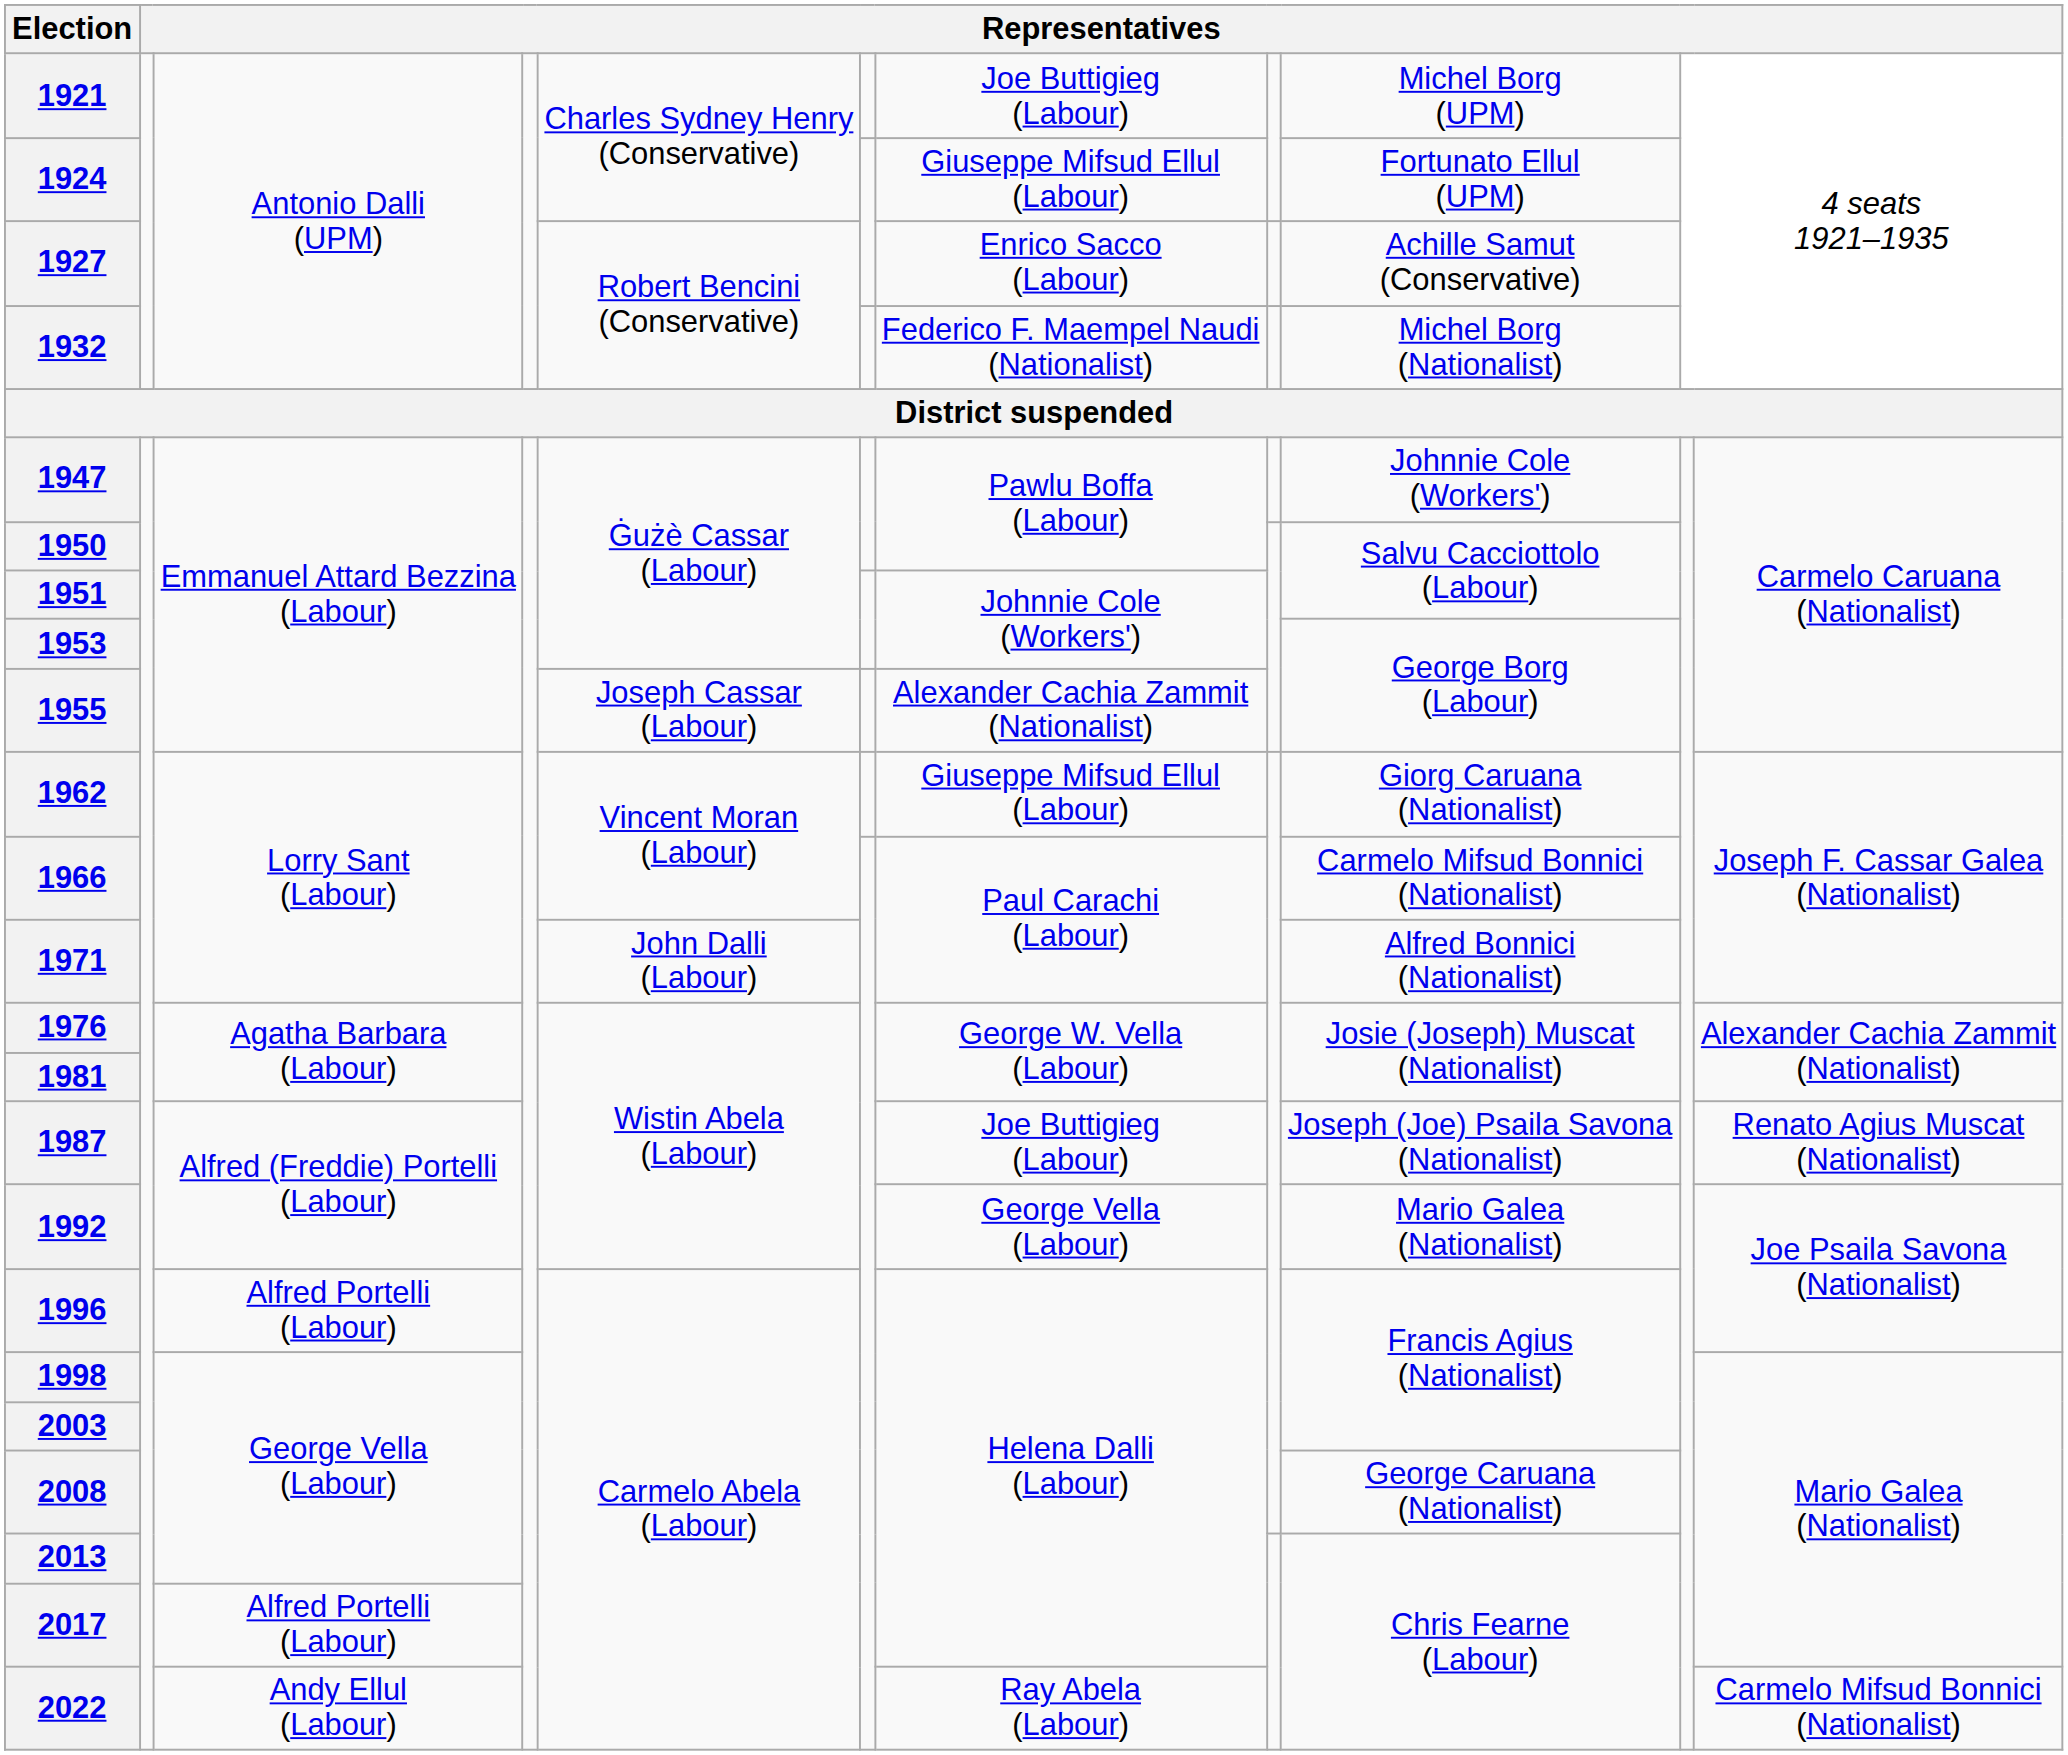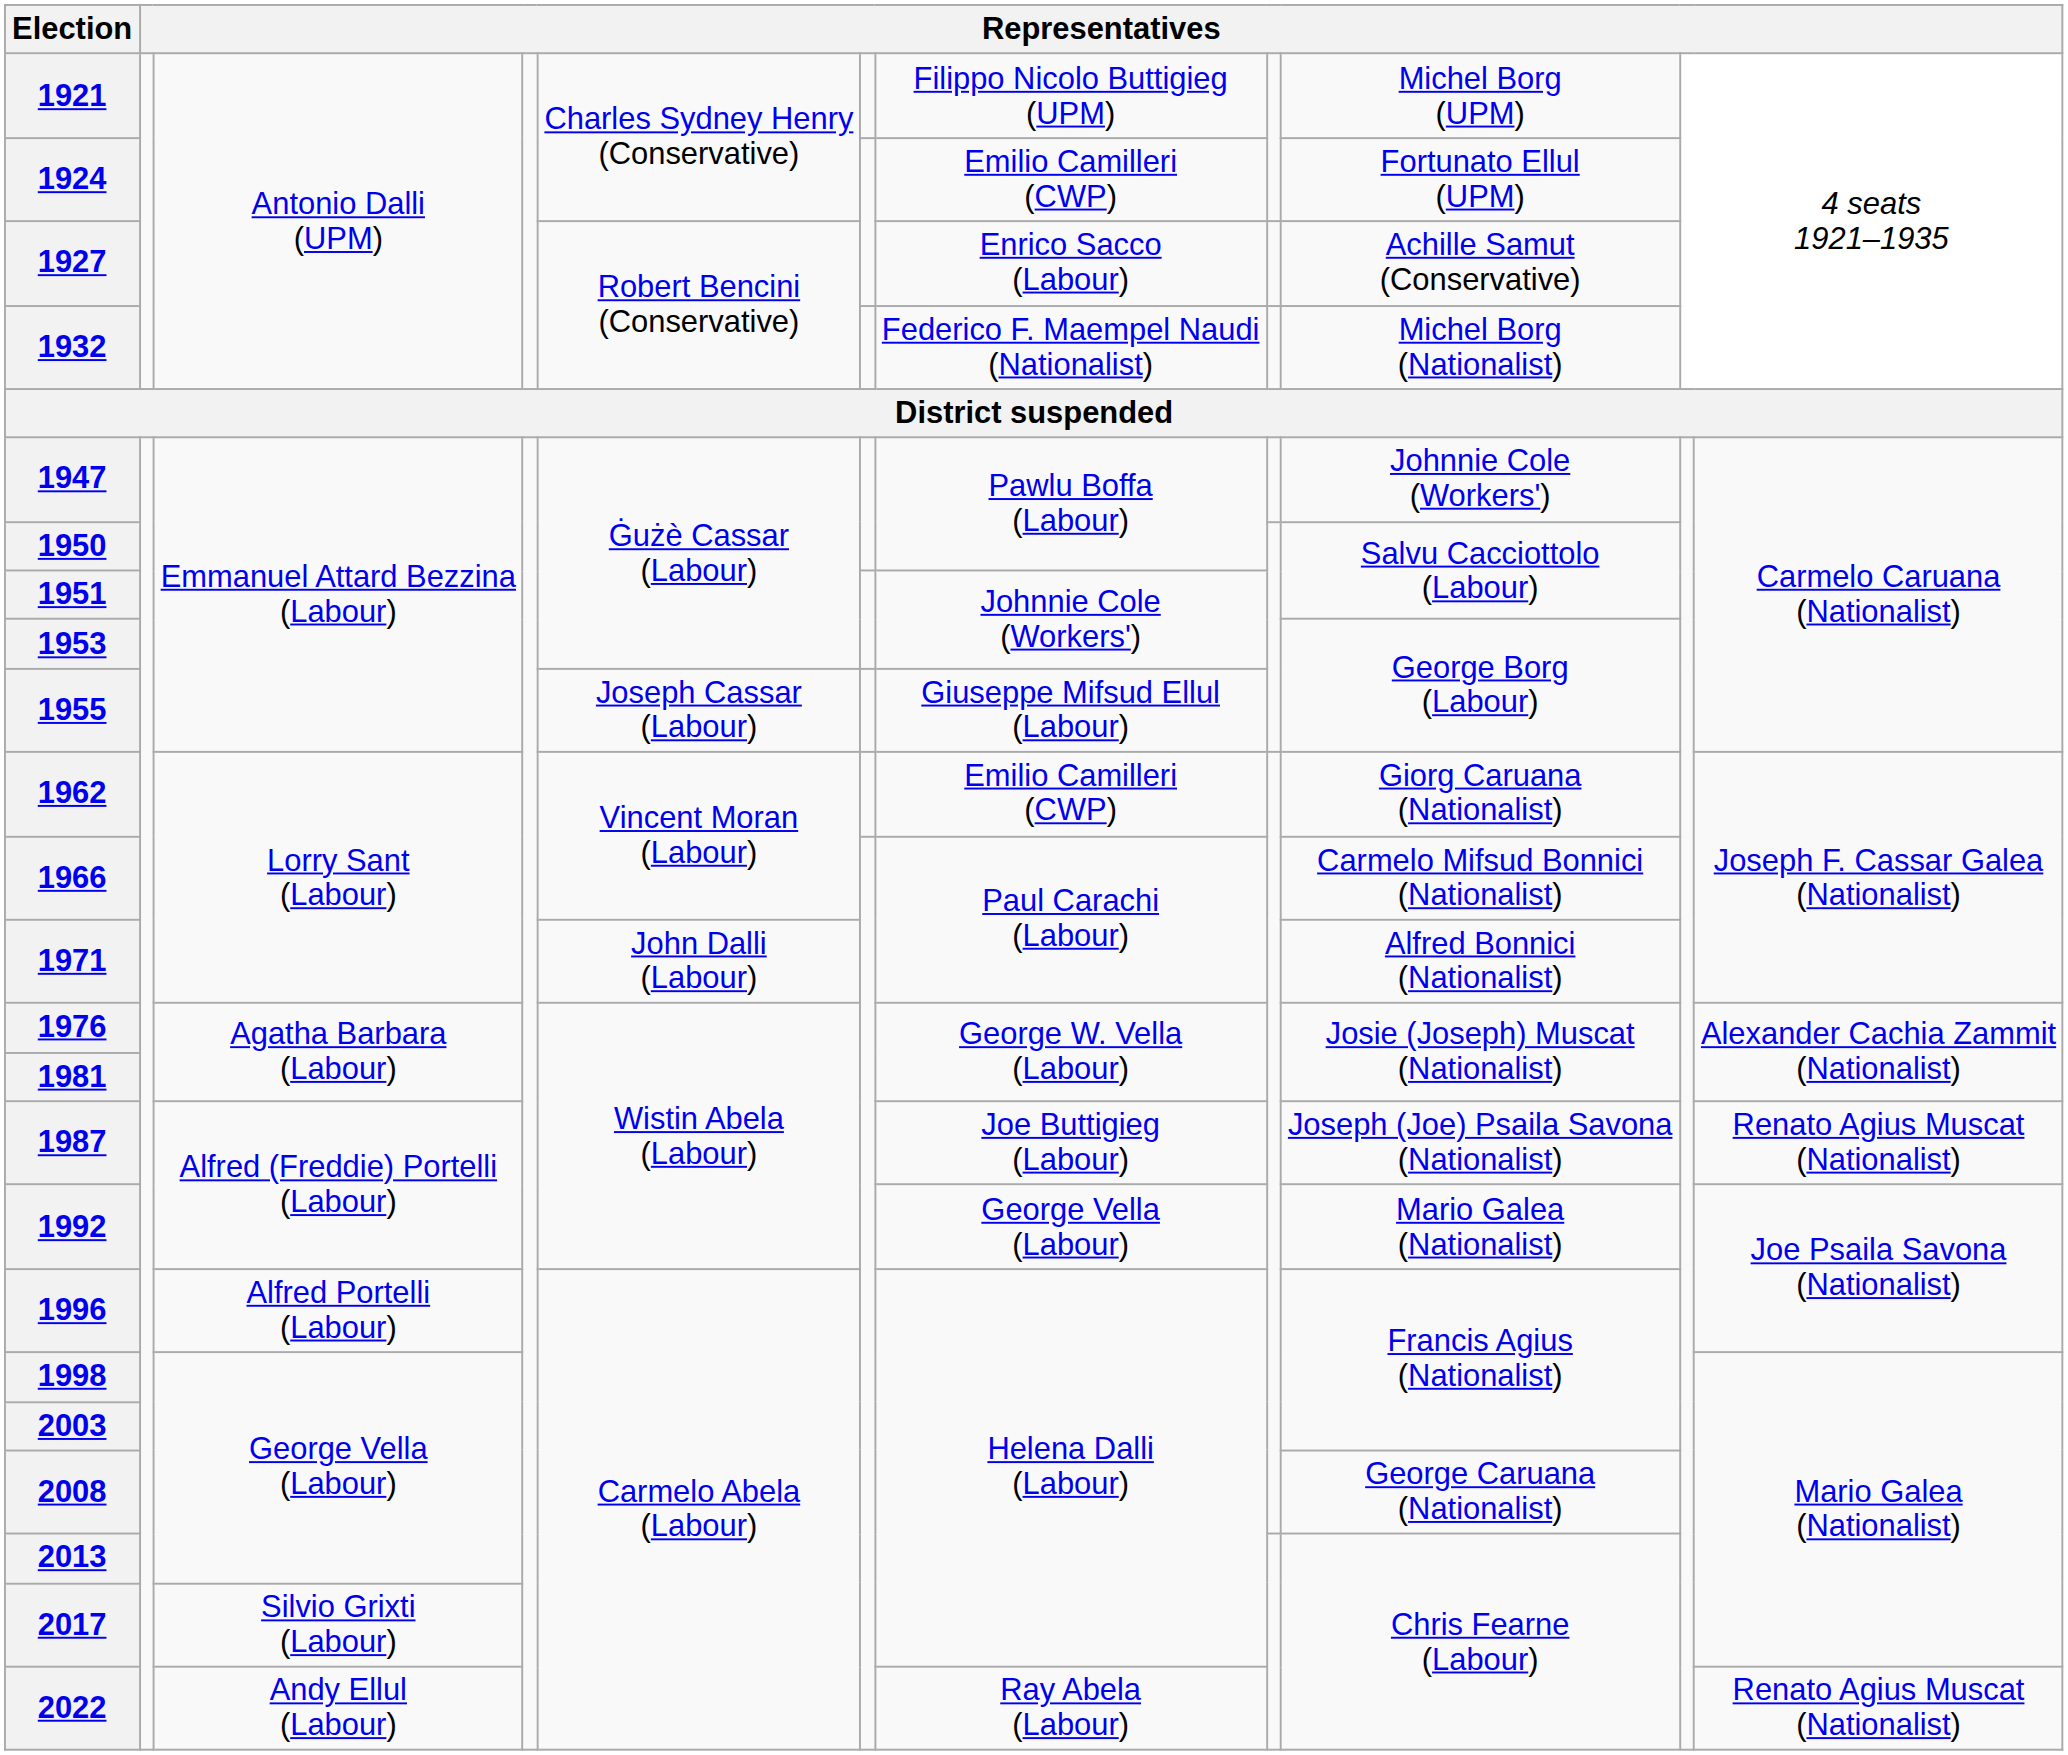(1071, 95) Joe Buttigieg (Labour) -> (1071, 95) Filippo Nicolo Buttigieg (UPM)
(1071, 179) Giuseppe Mifsud Ellul (Labour) -> (1071, 179) Emilio Camilleri (CWP)
(1071, 709) Alexander Cachia Zammit (Nationalist) -> (1071, 709) Giuseppe Mifsud Ellul (Labour)
(1071, 793) Giuseppe Mifsud Ellul (Labour) -> (1071, 793) Emilio Camilleri (CWP)
(338, 1624) Alfred Portelli (Labour) -> (338, 1624) Silvio Grixti (Labour)
(1879, 1708) Carmelo Mifsud Bonnici (Nationalist) -> (1879, 1708) Renato Agius Muscat (Nationalist)
